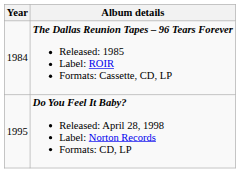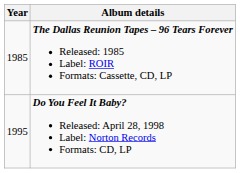(17, 58) 1984 -> (17, 58) 1985
